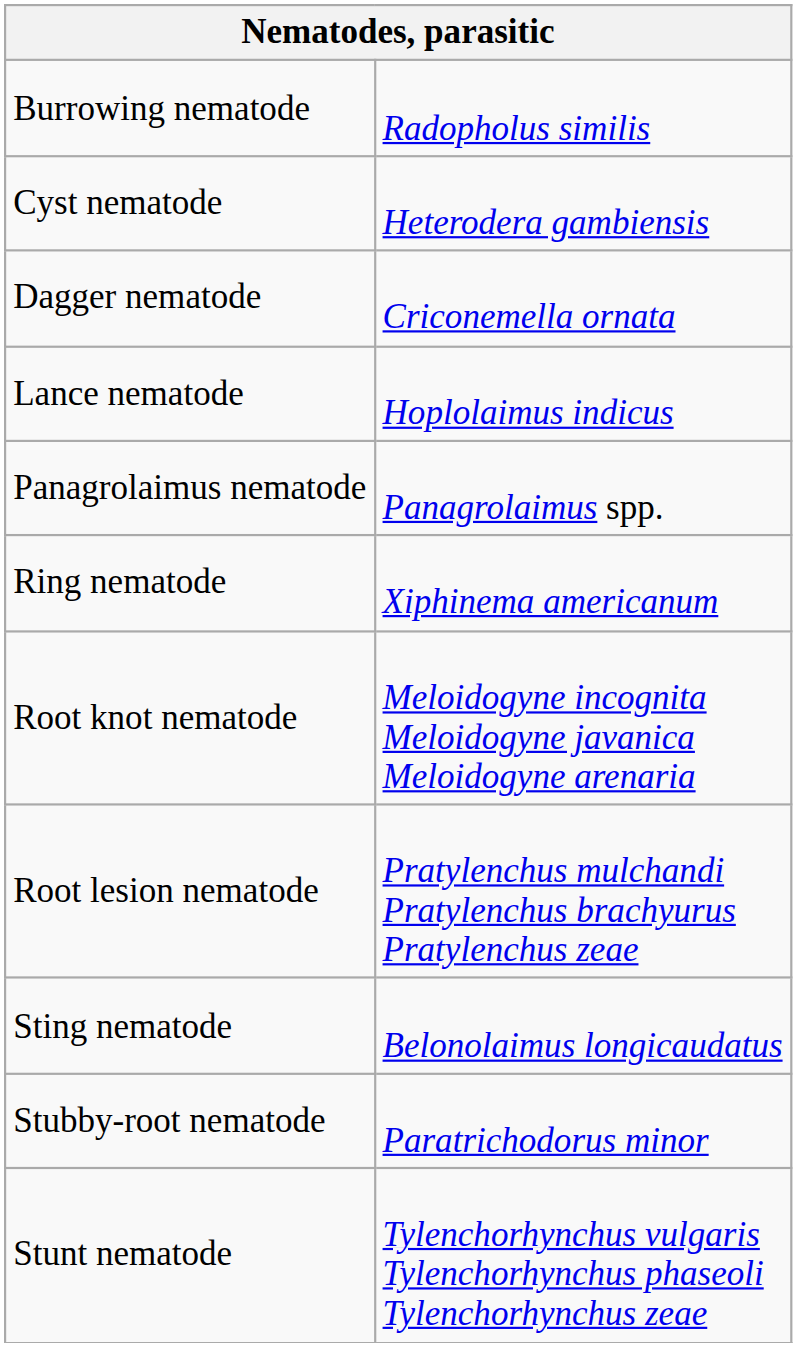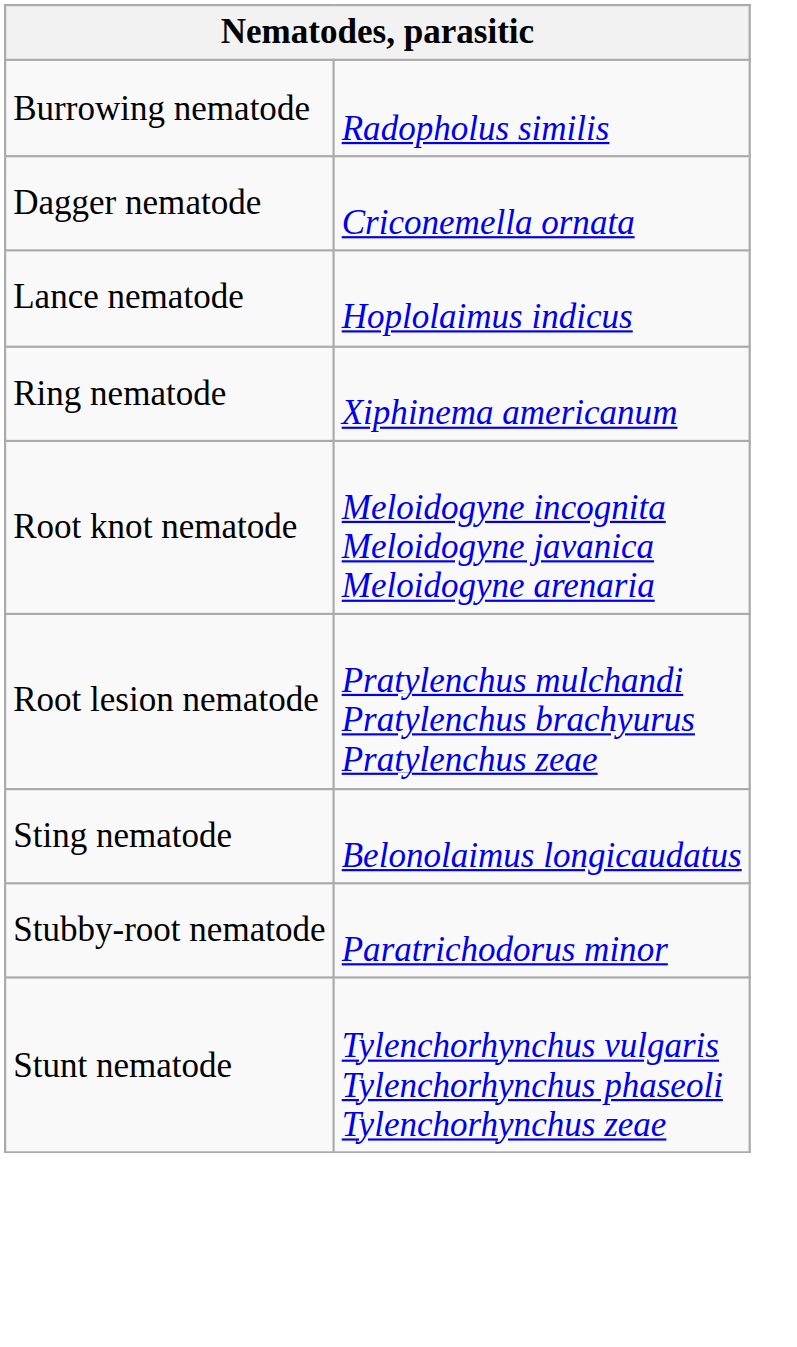- row: (118, 202)
- row: (190, 487)
